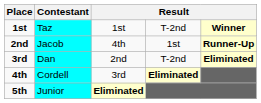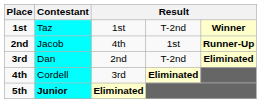(51, 91) normal -> (52, 91) bold
